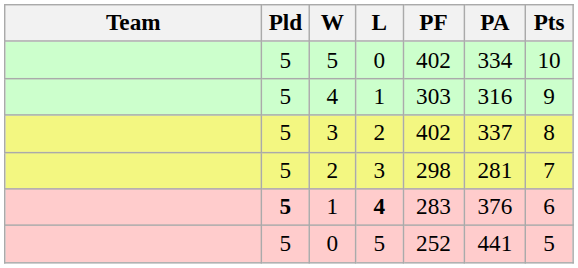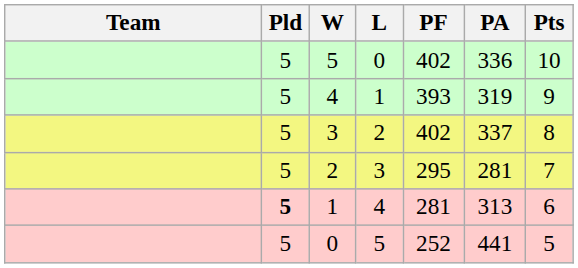(495, 59) 334 -> (495, 59) 336
(433, 96) 303 -> (433, 96) 393
(495, 96) 316 -> (495, 96) 319
(433, 170) 298 -> (433, 170) 295
(379, 206) bold -> (379, 206) normal
(433, 206) 283 -> (433, 206) 281
(495, 206) 376 -> (495, 206) 313
